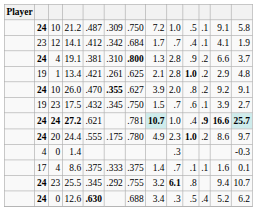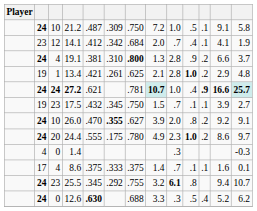(159, 43) 1.7 -> (159, 43) 2.0
rows swapped: (73, 90) <-> (73, 121)
(193, 105) .6 -> (193, 105) .1
(159, 198) 3.4 -> (159, 198) 3.3
